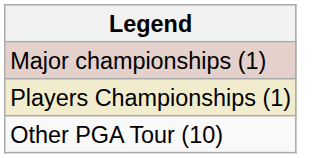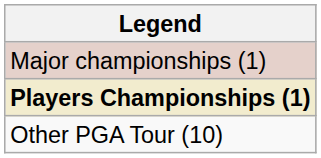(151, 98) normal -> (160, 98) bold
